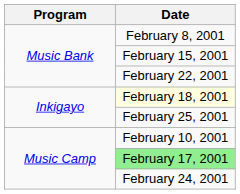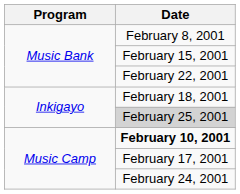(175, 96) lightyellow background -> (175, 96) no background
(175, 117) no background -> (175, 117) lightgrey background
(175, 138) normal -> (175, 138) bold
(175, 158) lightgreen background -> (175, 158) no background
